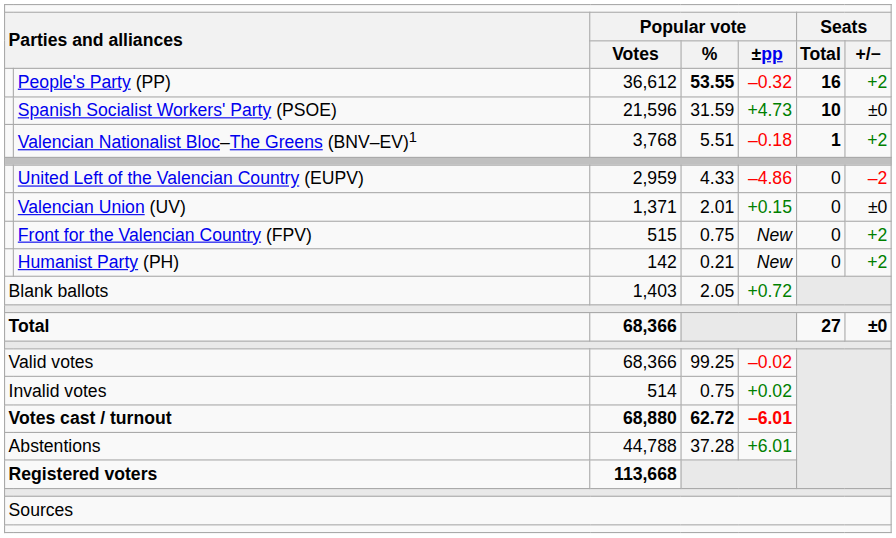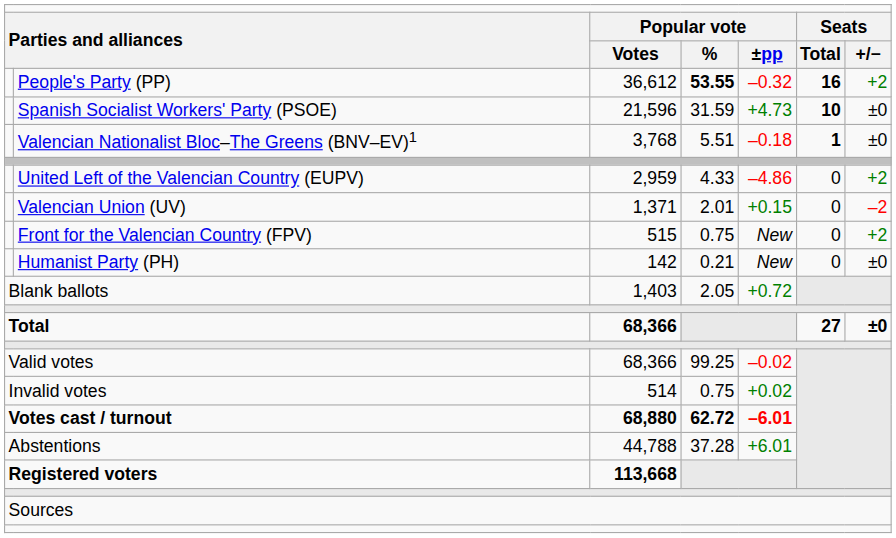(877, 140) +2 -> (878, 140) ±0
(878, 179) –2 -> (877, 179) +2
(878, 206) ±0 -> (878, 206) –2
(877, 262) +2 -> (878, 262) ±0
